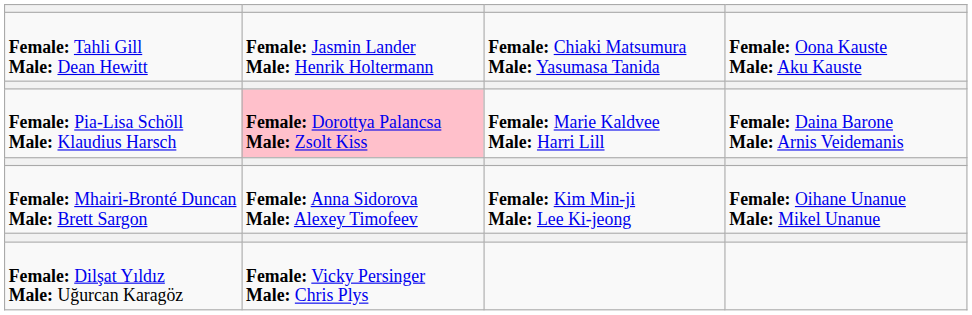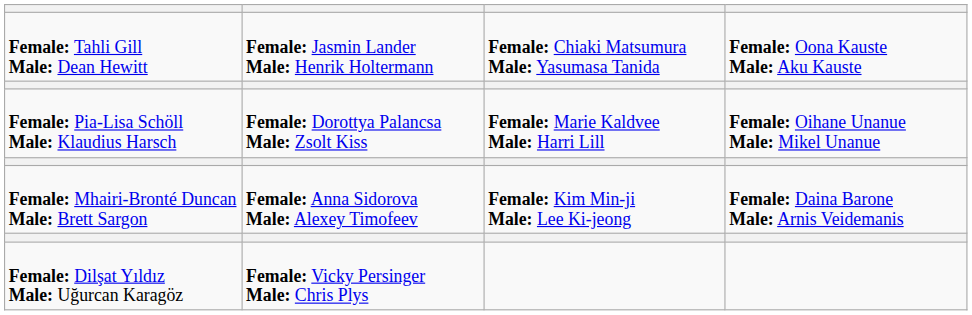(344, 133) pink background -> (344, 133) no background
(816, 133) Female: Daina Barone Male: Arnis Veidemanis -> (818, 133) Female: Oihane Unanue Male: Mikel Unanue
(818, 209) Female: Oihane Unanue Male: Mikel Unanue -> (816, 209) Female: Daina Barone Male: Arnis Veidemanis
